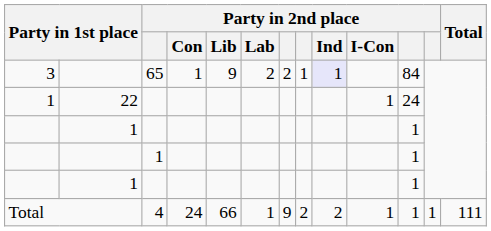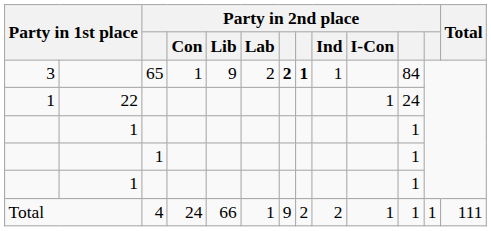(287, 73) normal -> (287, 73) bold
(304, 73) normal -> (304, 73) bold
(338, 73) lavender background -> (338, 73) no background
